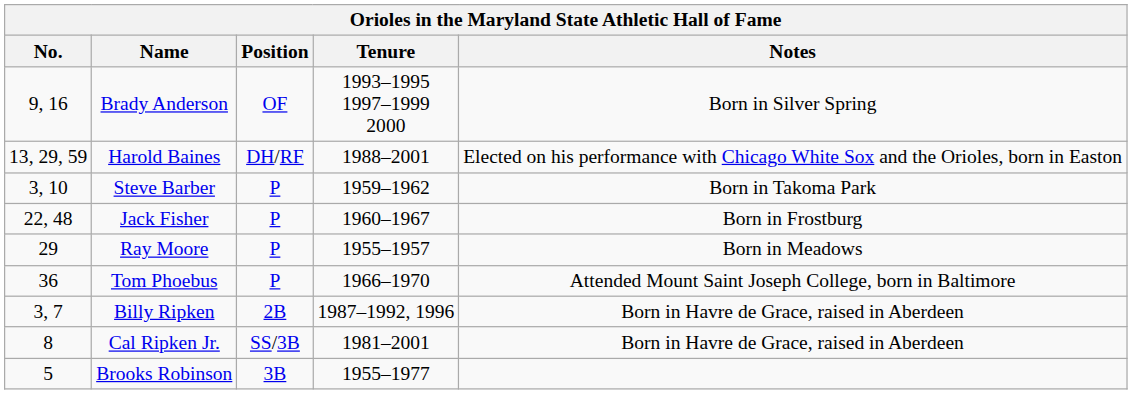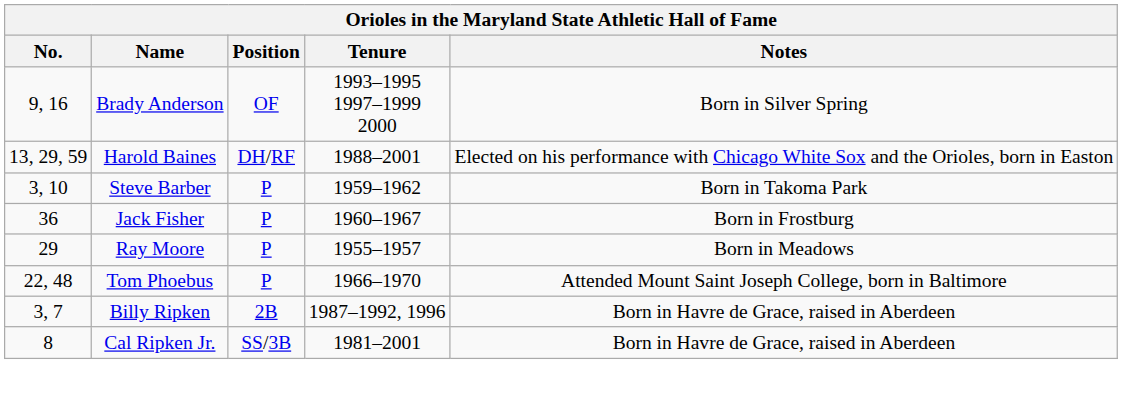(48, 218) 22, 48 -> (48, 218) 36
(48, 280) 36 -> (48, 280) 22, 48
- row: (164, 373)
